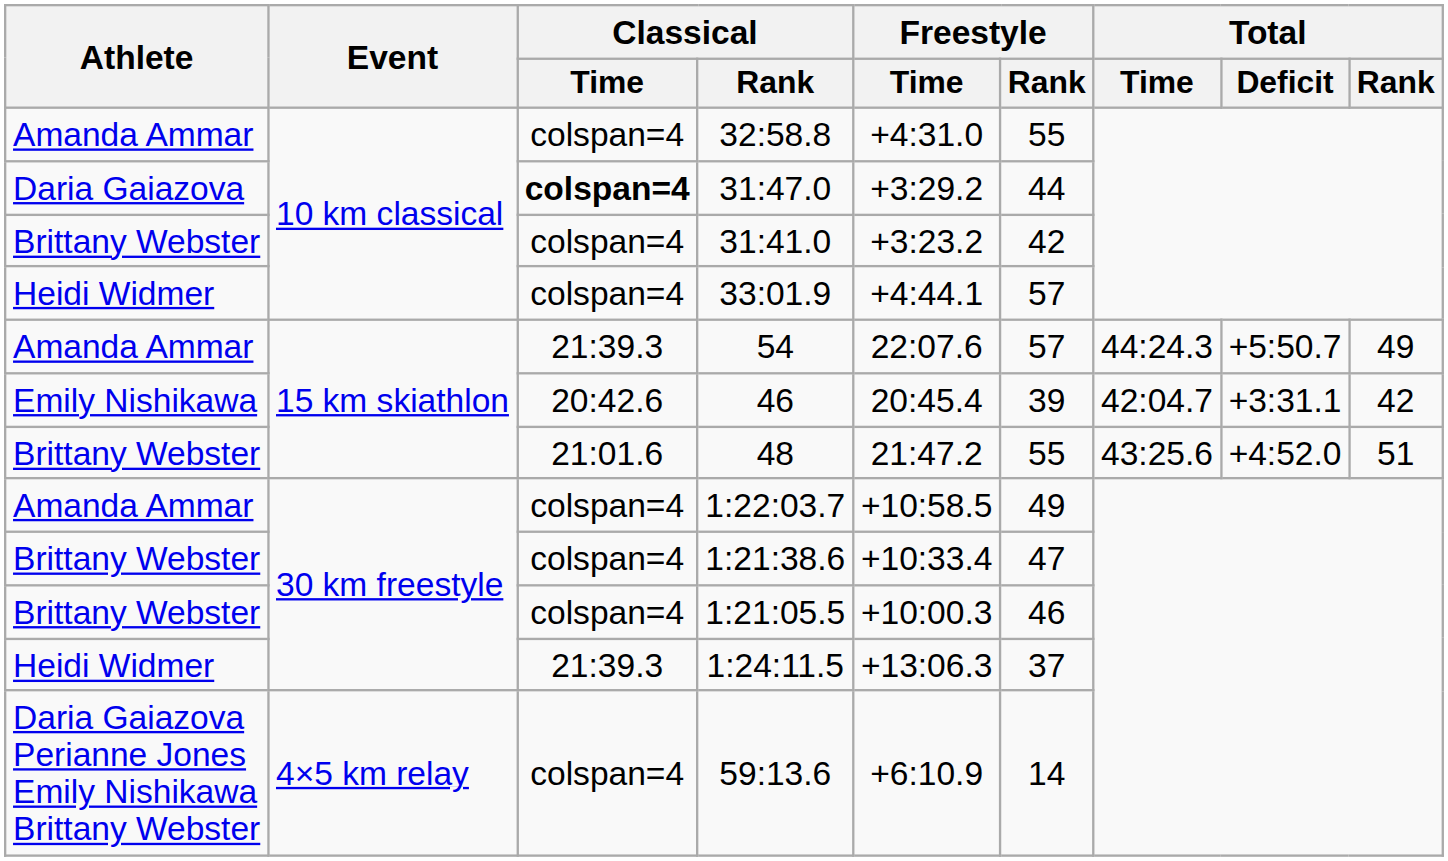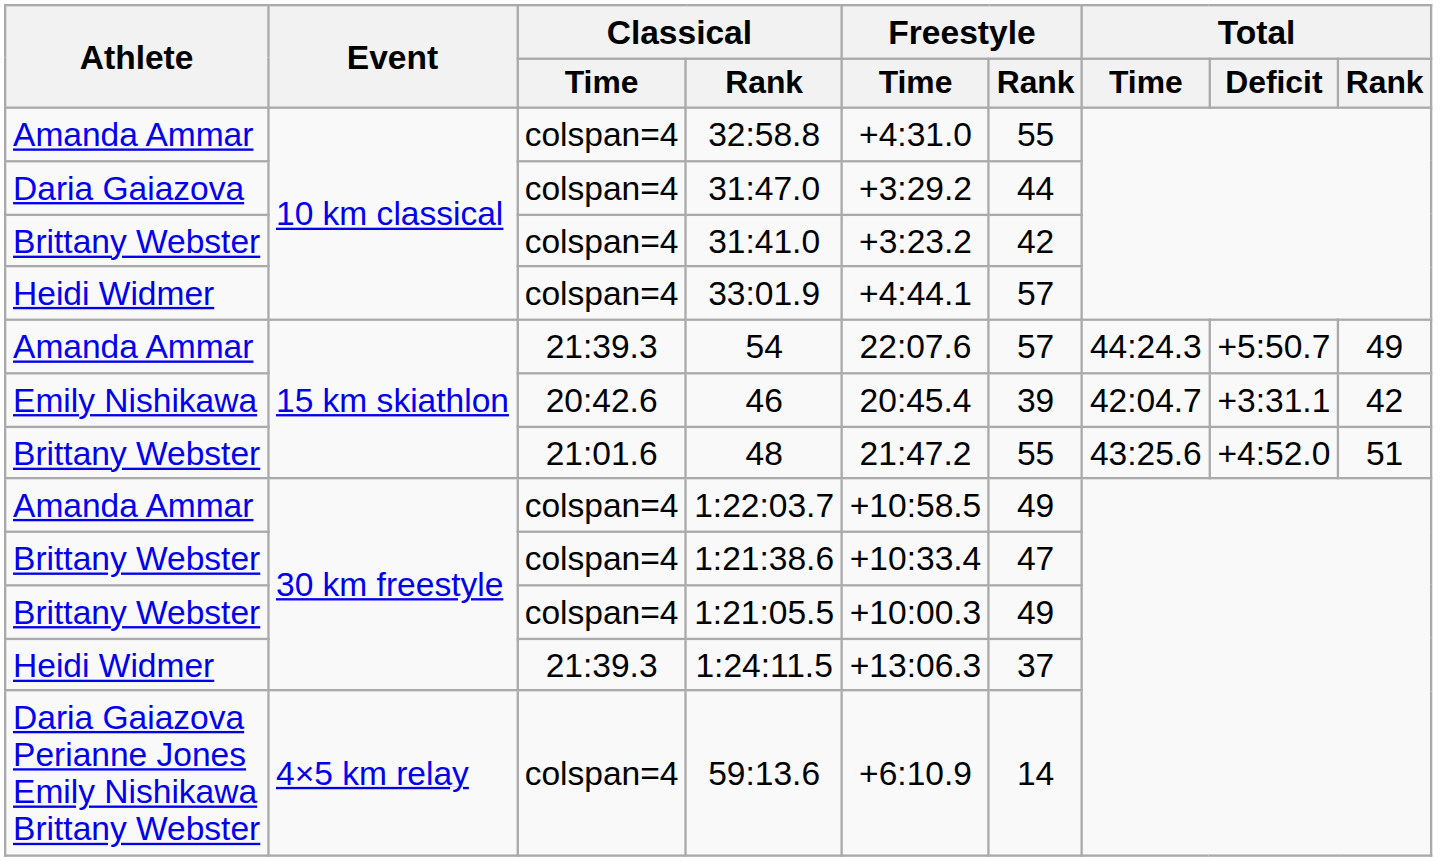(607, 188) bold -> (602, 188) normal
(1047, 612) 46 -> (1036, 612) 49
